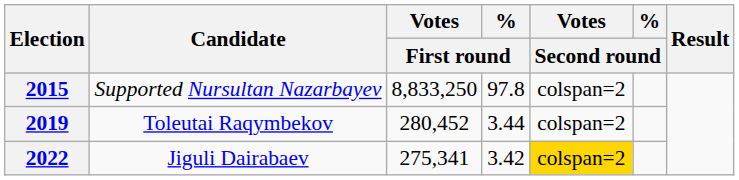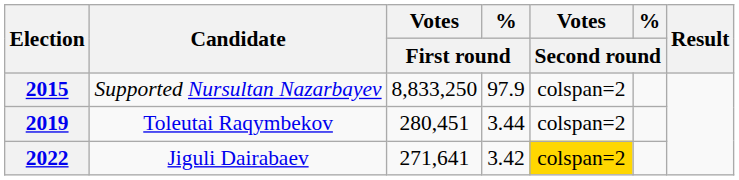(506, 89) 97.8 -> (506, 89) 97.9
(434, 123) 280,452 -> (434, 123) 280,451
(434, 157) 275,341 -> (434, 157) 271,641
